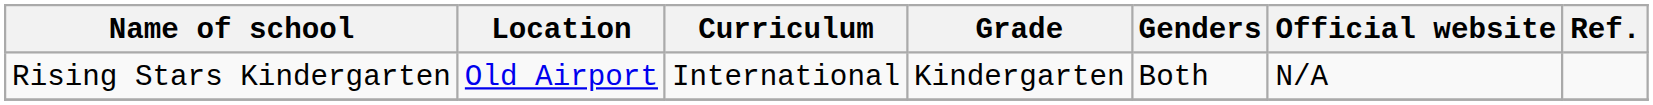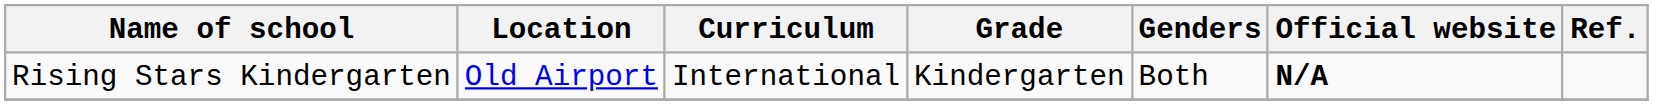(1302, 77) normal -> (1302, 77) bold
